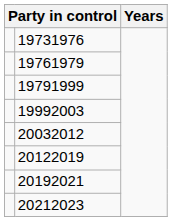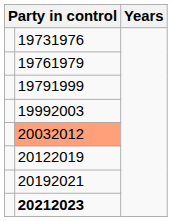(51, 134) no background -> (51, 134) lightsalmon background
(51, 205) normal -> (51, 205) bold
